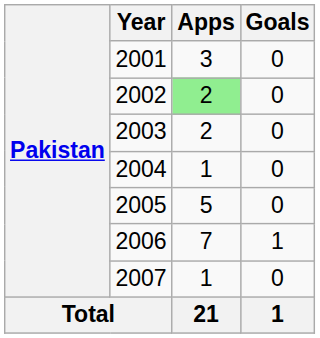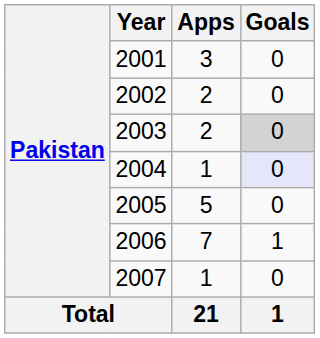(206, 95) lightgreen background -> (206, 95) no background
(278, 132) no background -> (278, 132) lightgrey background
(278, 168) no background -> (278, 168) lavender background
